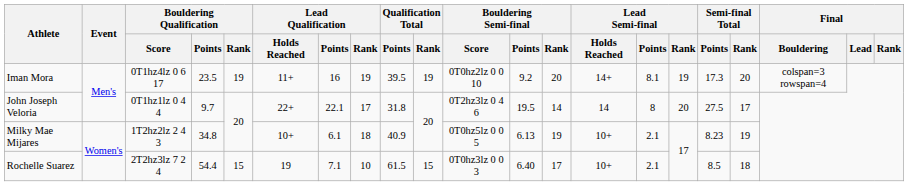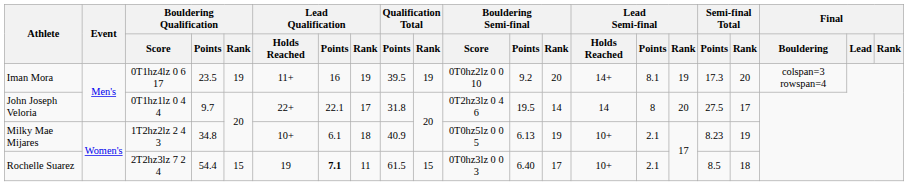(335, 166) normal -> (335, 166) bold
(365, 166) 10 -> (365, 166) 11
